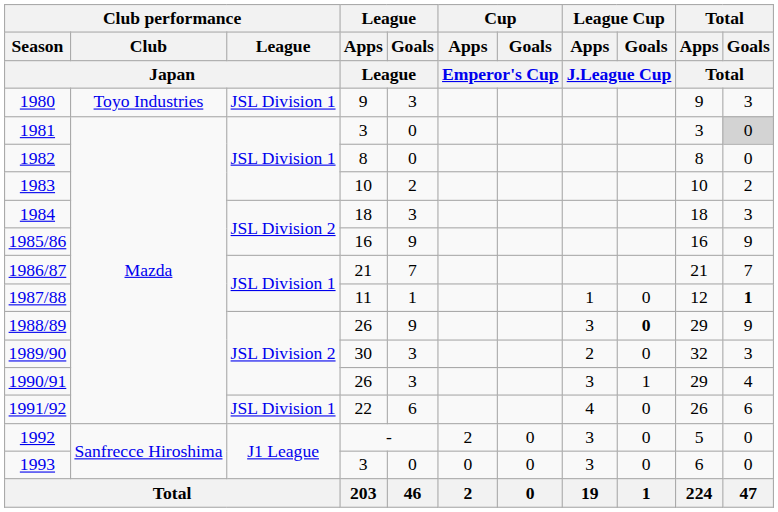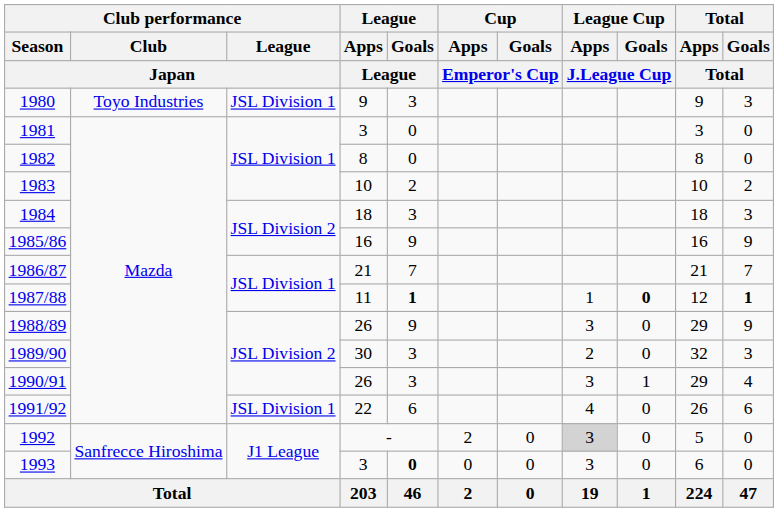(748, 130) lightgrey background -> (748, 130) no background
(412, 297) normal -> (412, 297) bold
(646, 297) normal -> (646, 297) bold
(646, 325) bold -> (646, 325) normal
(590, 437) no background -> (590, 437) lightgrey background
(412, 465) normal -> (412, 465) bold
